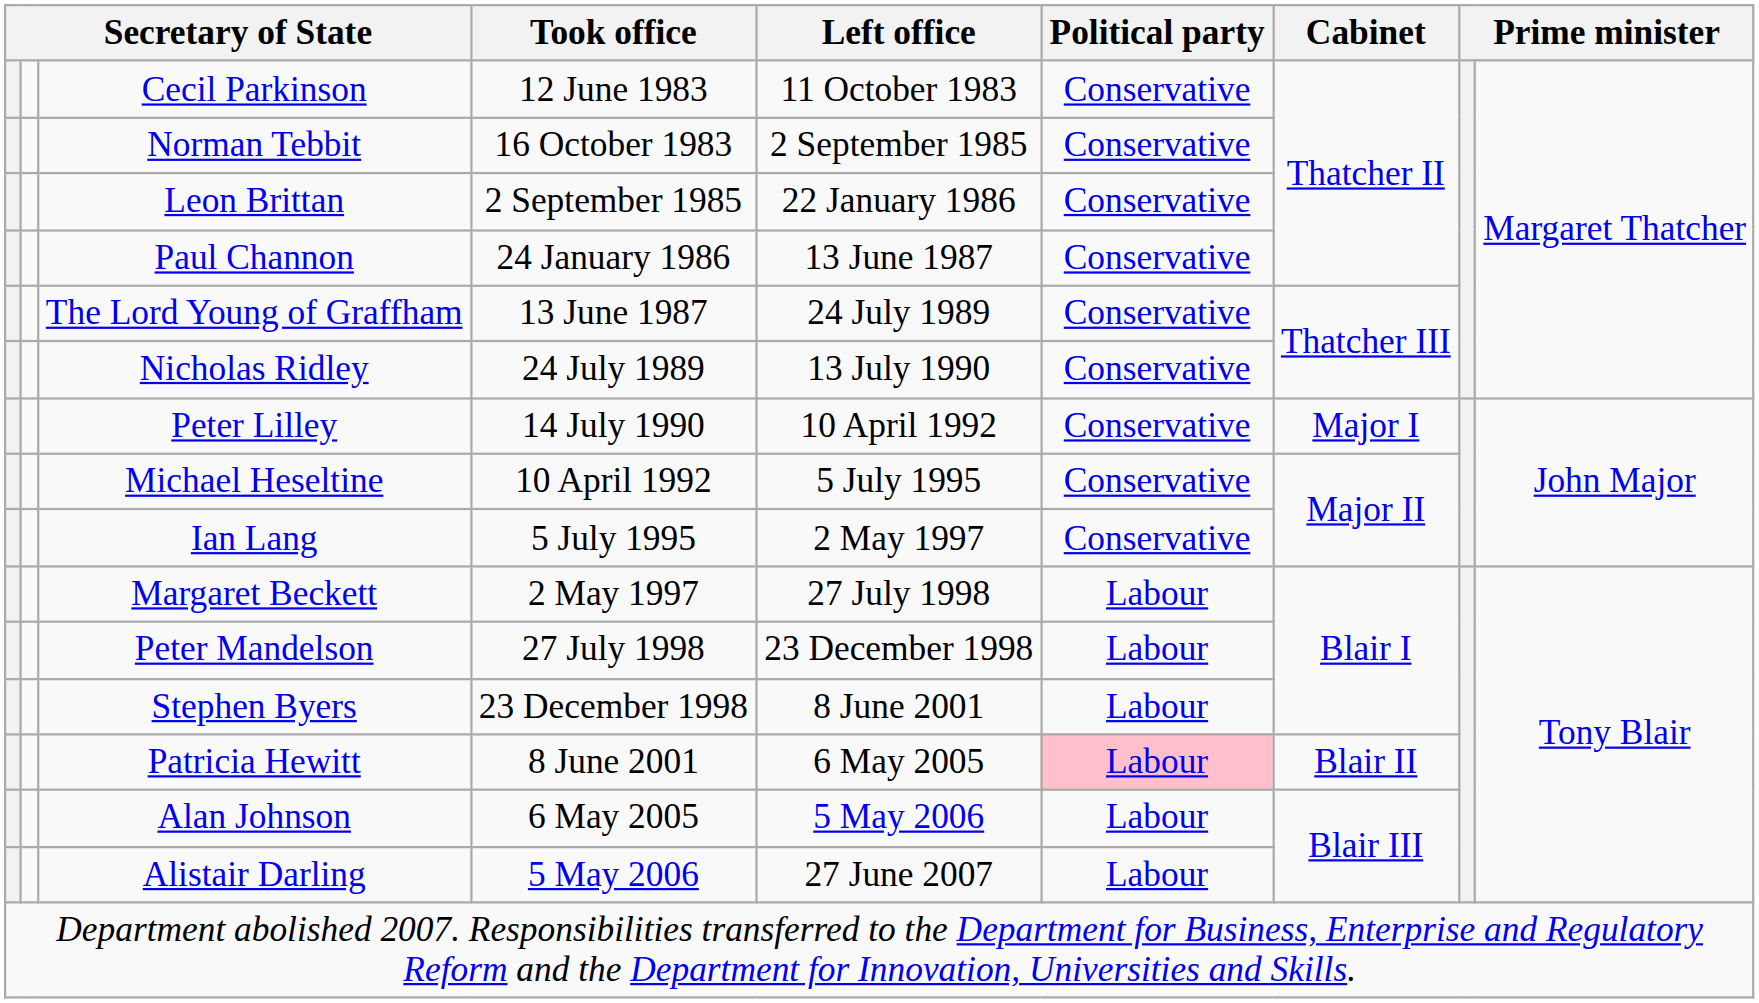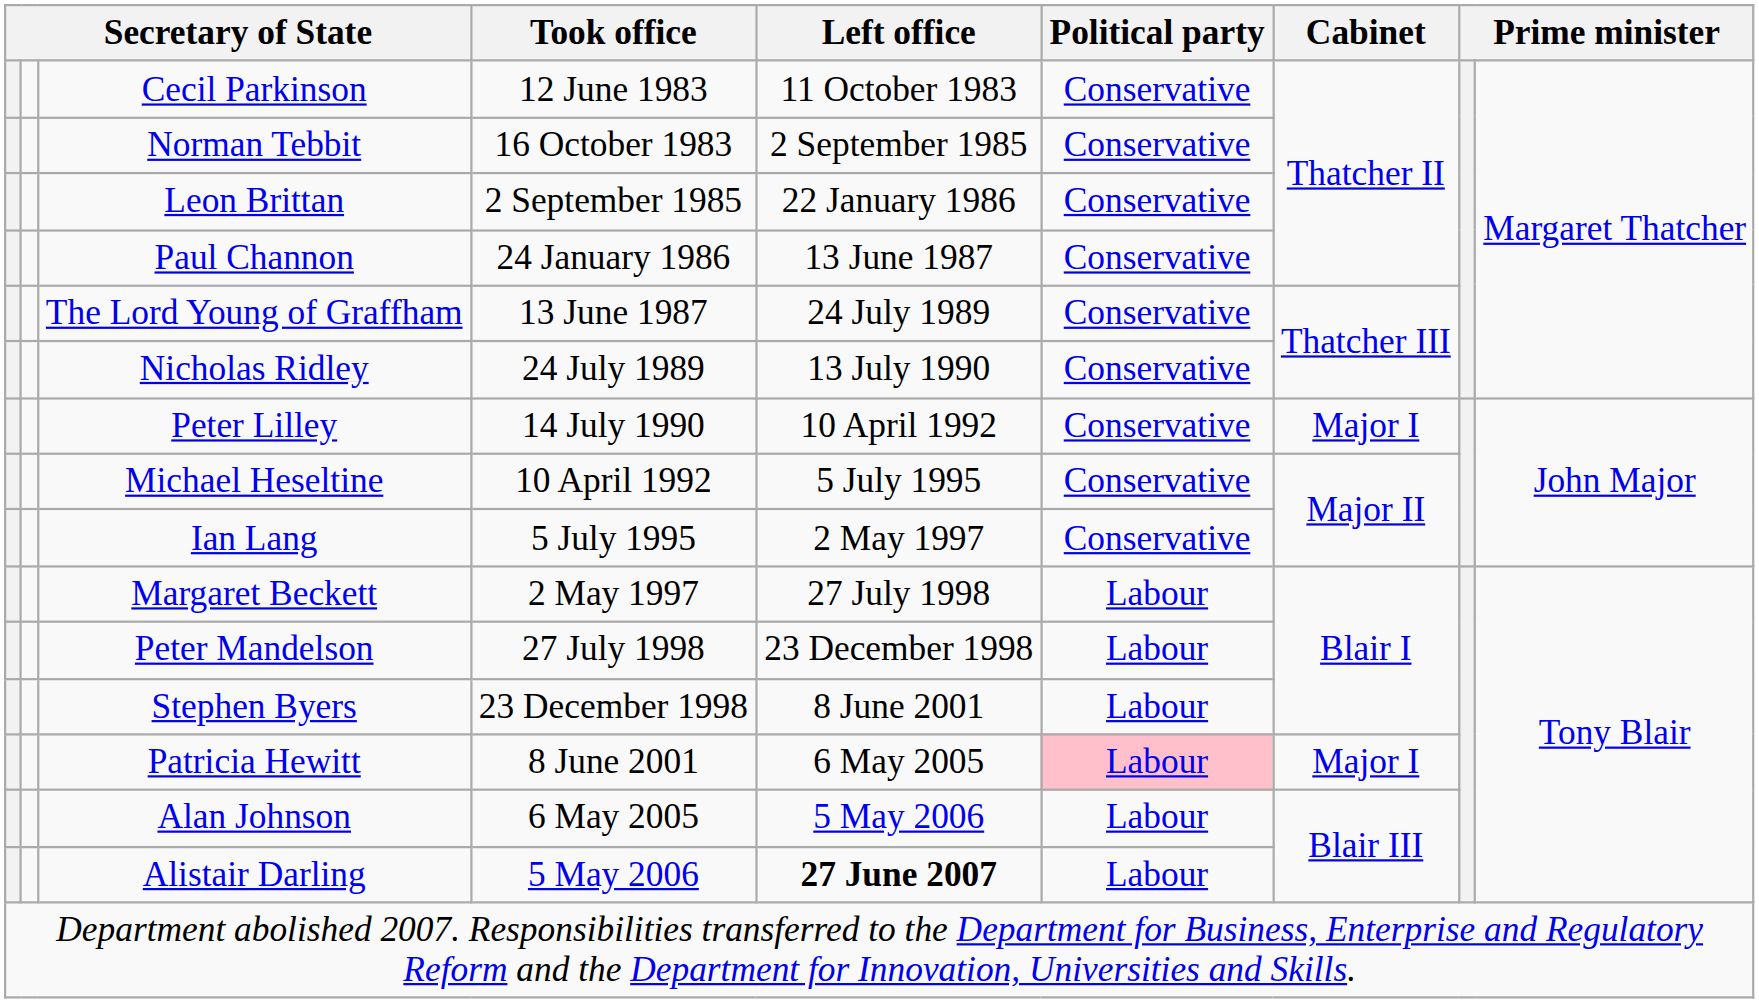(1366, 761) Blair II -> (1366, 761) Major I
(899, 873) normal -> (899, 873) bold
